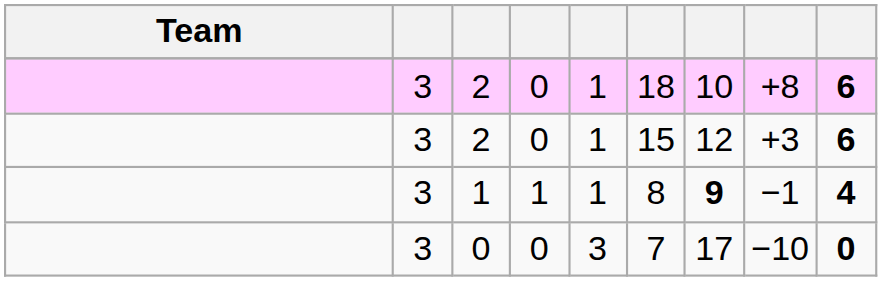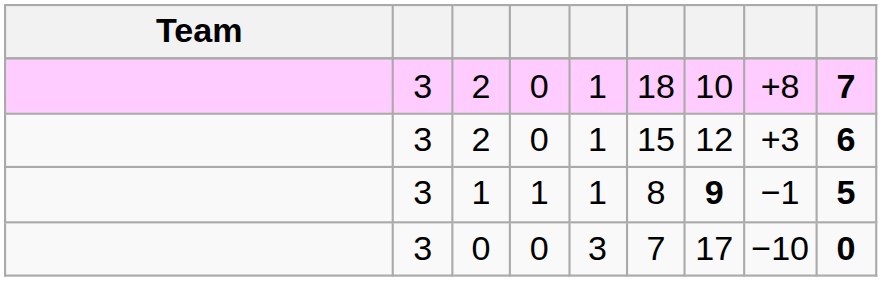(846, 85) 6 -> (846, 85) 7
(846, 193) 4 -> (846, 193) 5
